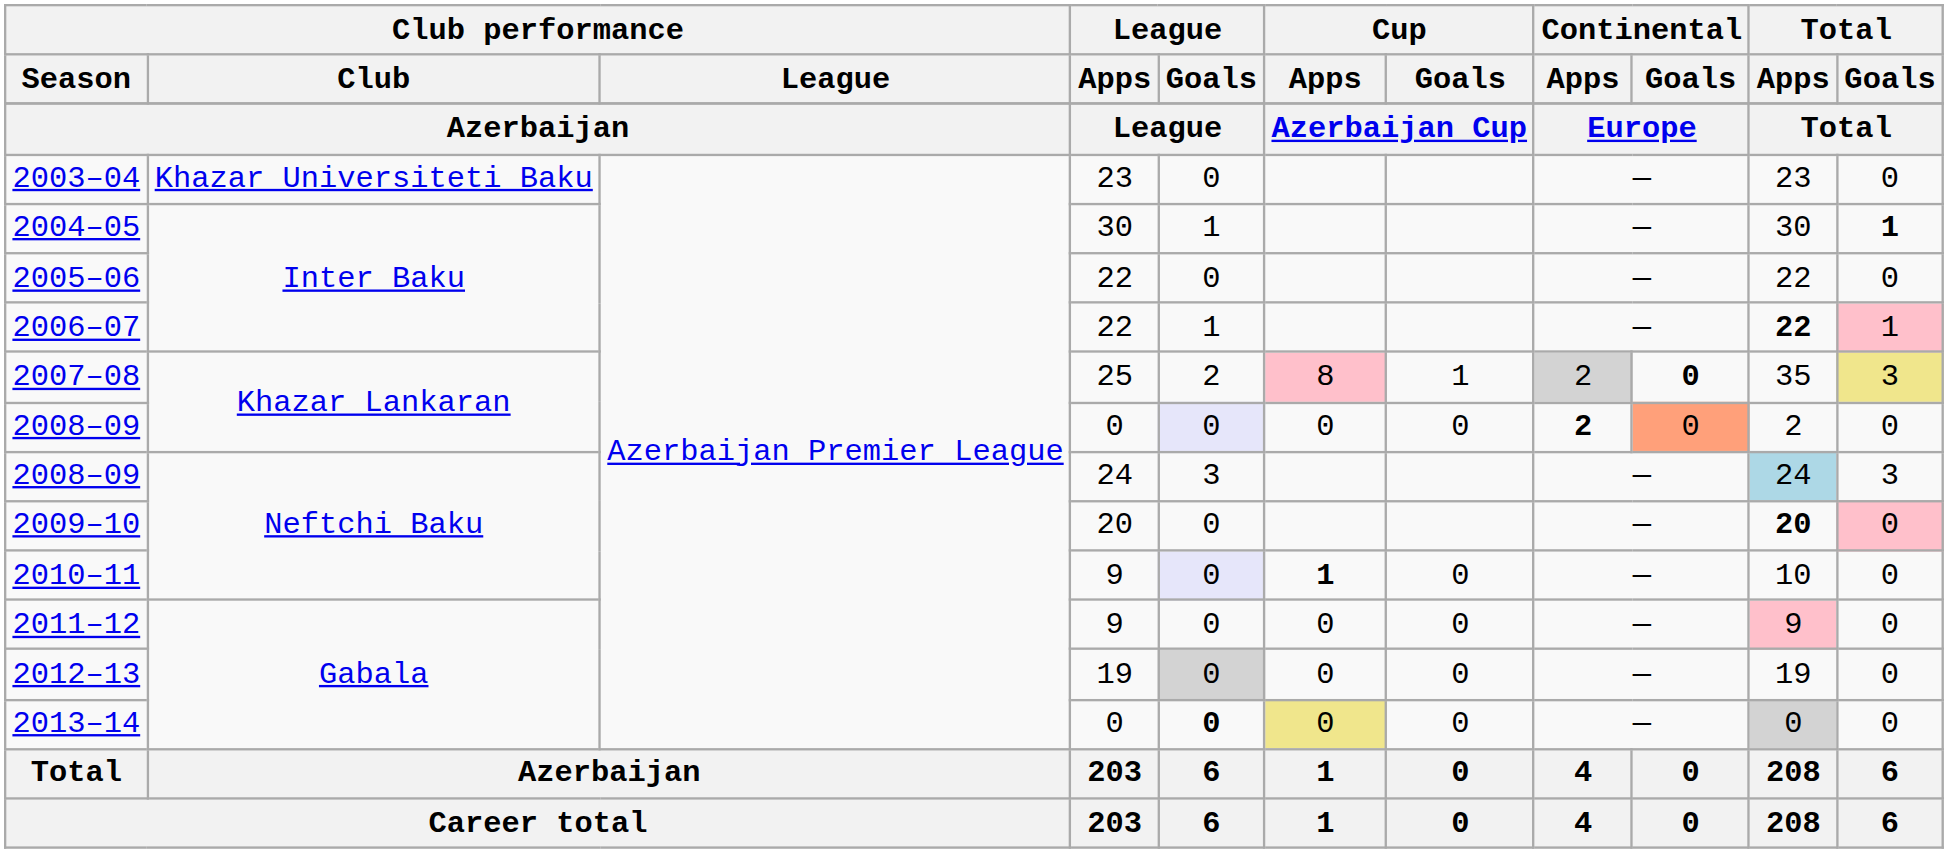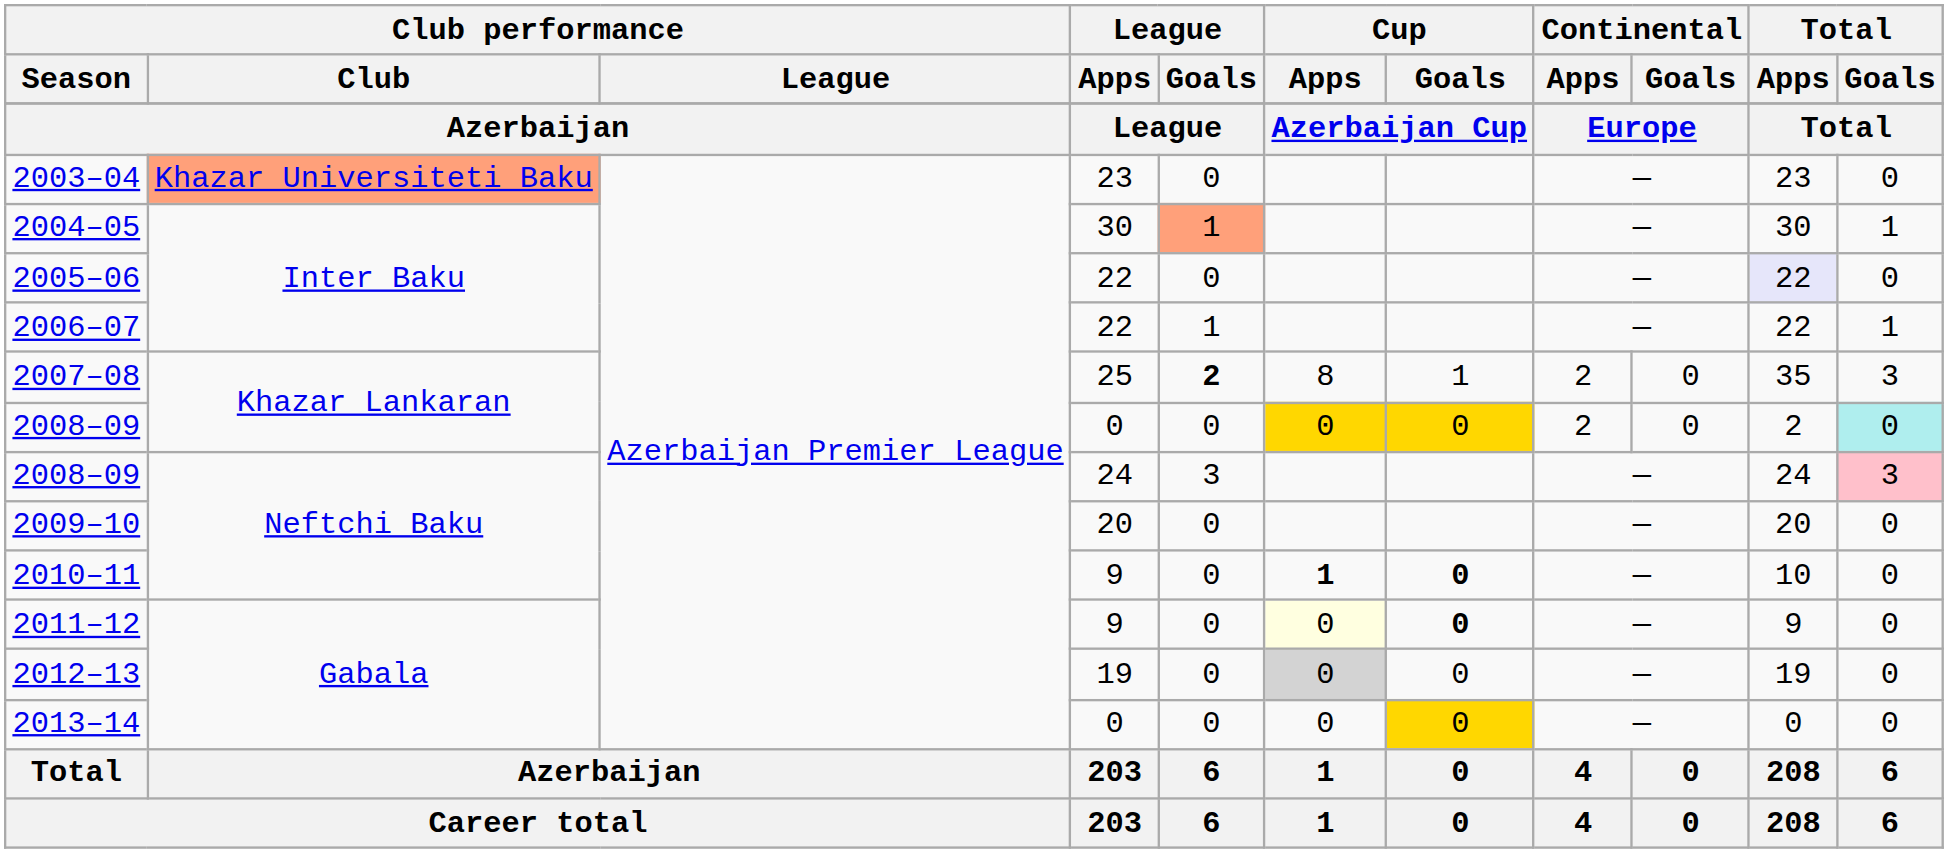(374, 179) no background -> (374, 179) lightsalmon background
(1211, 228) no background -> (1211, 228) lightsalmon background
(1890, 228) bold -> (1890, 228) normal
(1793, 278) no background -> (1793, 278) lavender background
(1793, 327) bold -> (1793, 327) normal
(1890, 327) pink background -> (1890, 327) no background
(1211, 377) normal -> (1211, 377) bold
(1325, 377) pink background -> (1325, 377) no background
(1583, 377) lightgrey background -> (1583, 377) no background
(1691, 377) bold -> (1691, 377) normal
(1890, 377) khaki background -> (1890, 377) no background
(1211, 427) lavender background -> (1211, 427) no background
(1325, 427) no background -> (1325, 427) gold background
(1460, 427) no background -> (1460, 427) gold background
(1583, 427) bold -> (1583, 427) normal
(1691, 427) lightsalmon background -> (1691, 427) no background
(1890, 427) no background -> (1890, 427) paleturquoise background
(1793, 476) lightblue background -> (1793, 476) no background
(1890, 476) no background -> (1890, 476) pink background
(1793, 526) bold -> (1793, 526) normal
(1890, 526) pink background -> (1890, 526) no background
(1211, 575) lavender background -> (1211, 575) no background
(1460, 575) normal -> (1460, 575) bold
(1325, 625) no background -> (1325, 625) lightyellow background
(1460, 625) normal -> (1460, 625) bold
(1793, 625) pink background -> (1793, 625) no background
(1211, 674) lightgrey background -> (1211, 674) no background
(1325, 674) no background -> (1325, 674) lightgrey background
(1211, 724) bold -> (1211, 724) normal
(1325, 724) khaki background -> (1325, 724) no background
(1460, 724) no background -> (1460, 724) gold background
(1793, 724) lightgrey background -> (1793, 724) no background
